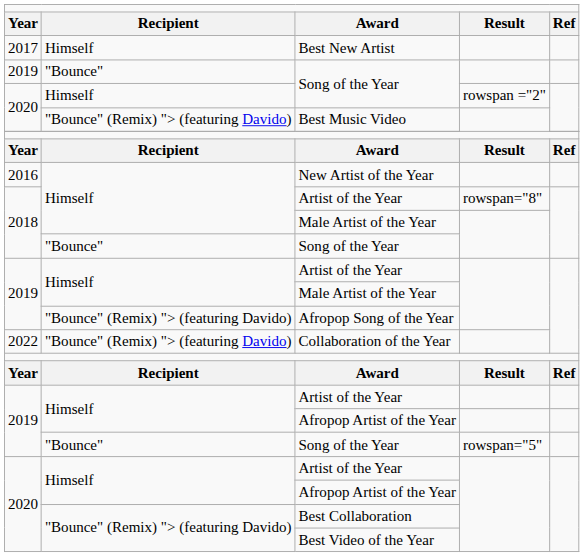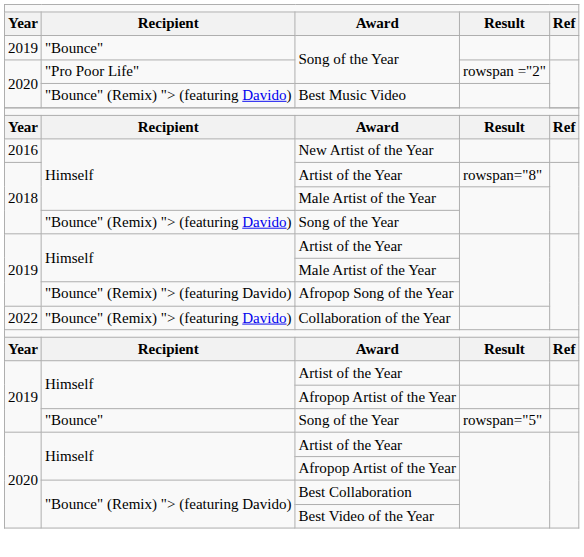- row: (23, 47)
(69, 95) Himself -> (92, 71) "Pro Poor Life"
(74, 246) "Bounce" -> (168, 222) "Bounce" (Remix) "> (featuring Davido)
